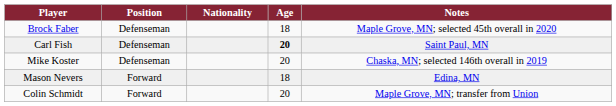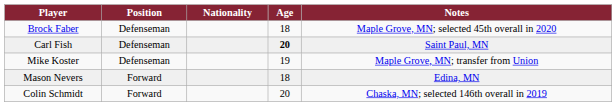(285, 61) 20 -> (285, 61) 19
(457, 61) Chaska, MN; selected 146th overall in 2019 -> (457, 61) Maple Grove, MN; transfer from Union
(457, 93) Maple Grove, MN; transfer from Union -> (457, 93) Chaska, MN; selected 146th overall in 2019
